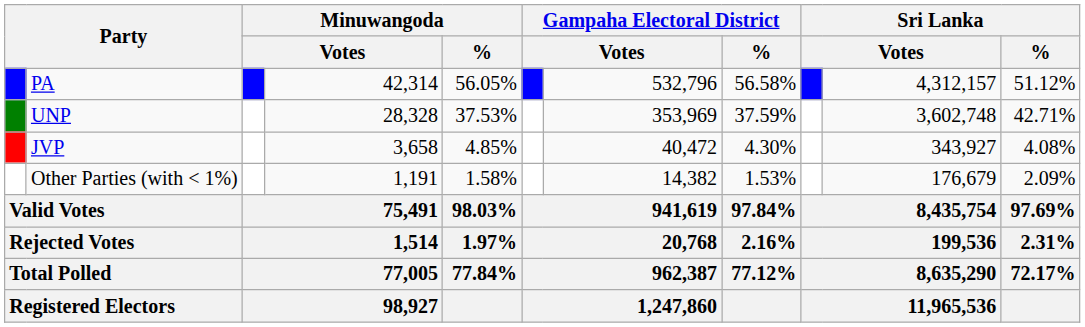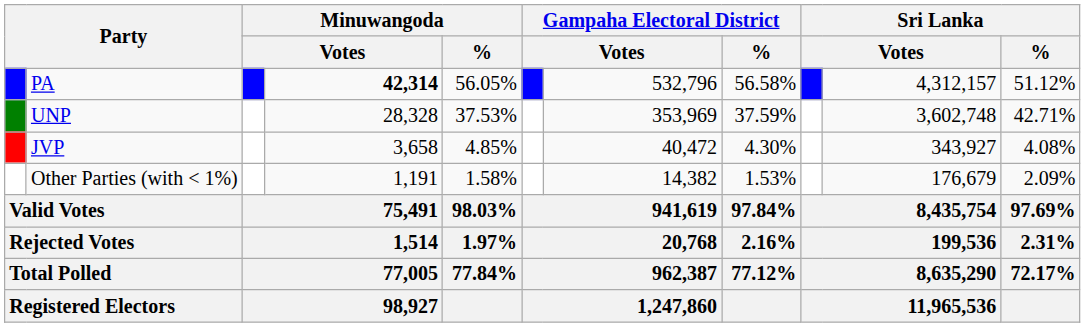(410, 83) normal -> (410, 83) bold
